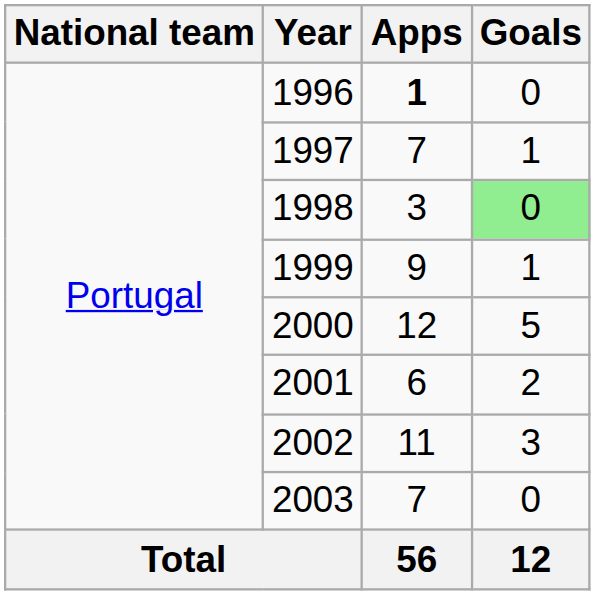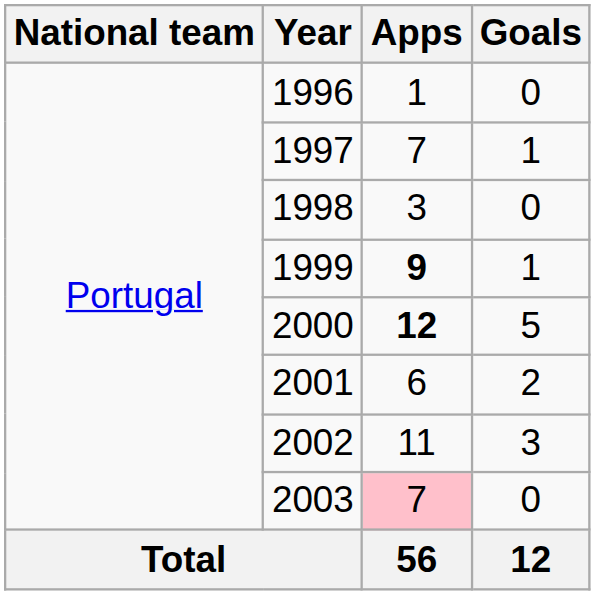(417, 92) bold -> (417, 92) normal
(531, 208) lightgreen background -> (531, 208) no background
(417, 267) normal -> (417, 267) bold
(417, 325) normal -> (417, 325) bold
(417, 500) no background -> (417, 500) pink background
